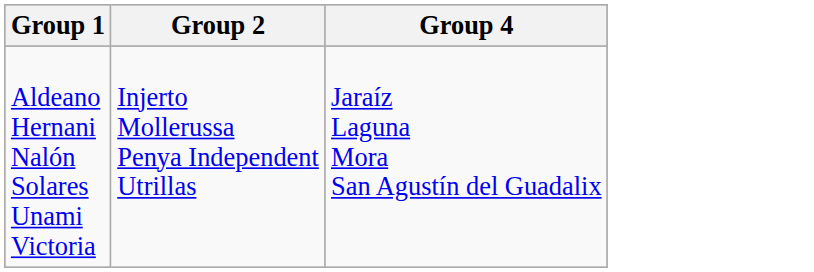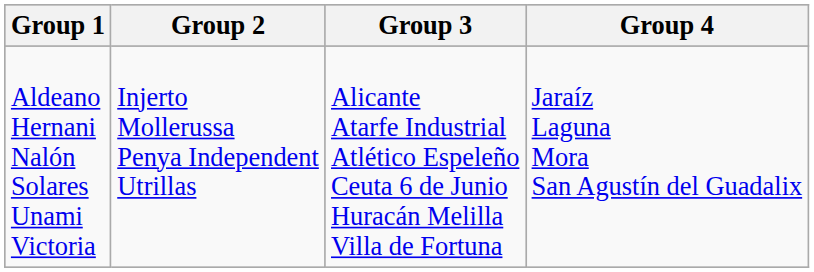+ column: (425, 25)
